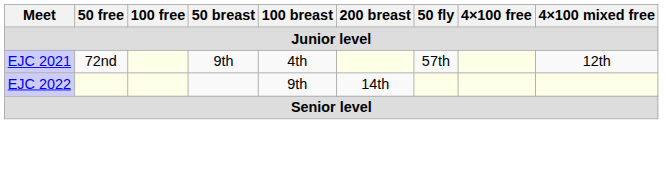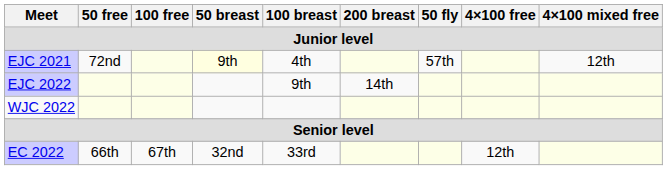(223, 61) no background -> (227, 61) lightyellow background
+ row: (41, 107)
+ row: (36, 152)
